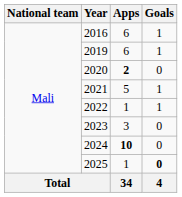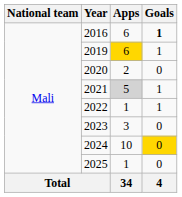(159, 32) normal -> (159, 32) bold
(126, 51) no background -> (126, 51) gold background
(126, 70) bold -> (126, 70) normal
(126, 88) no background -> (126, 88) lightgrey background
(126, 145) bold -> (126, 145) normal
(159, 145) no background -> (159, 145) gold background
(159, 164) bold -> (159, 164) normal
